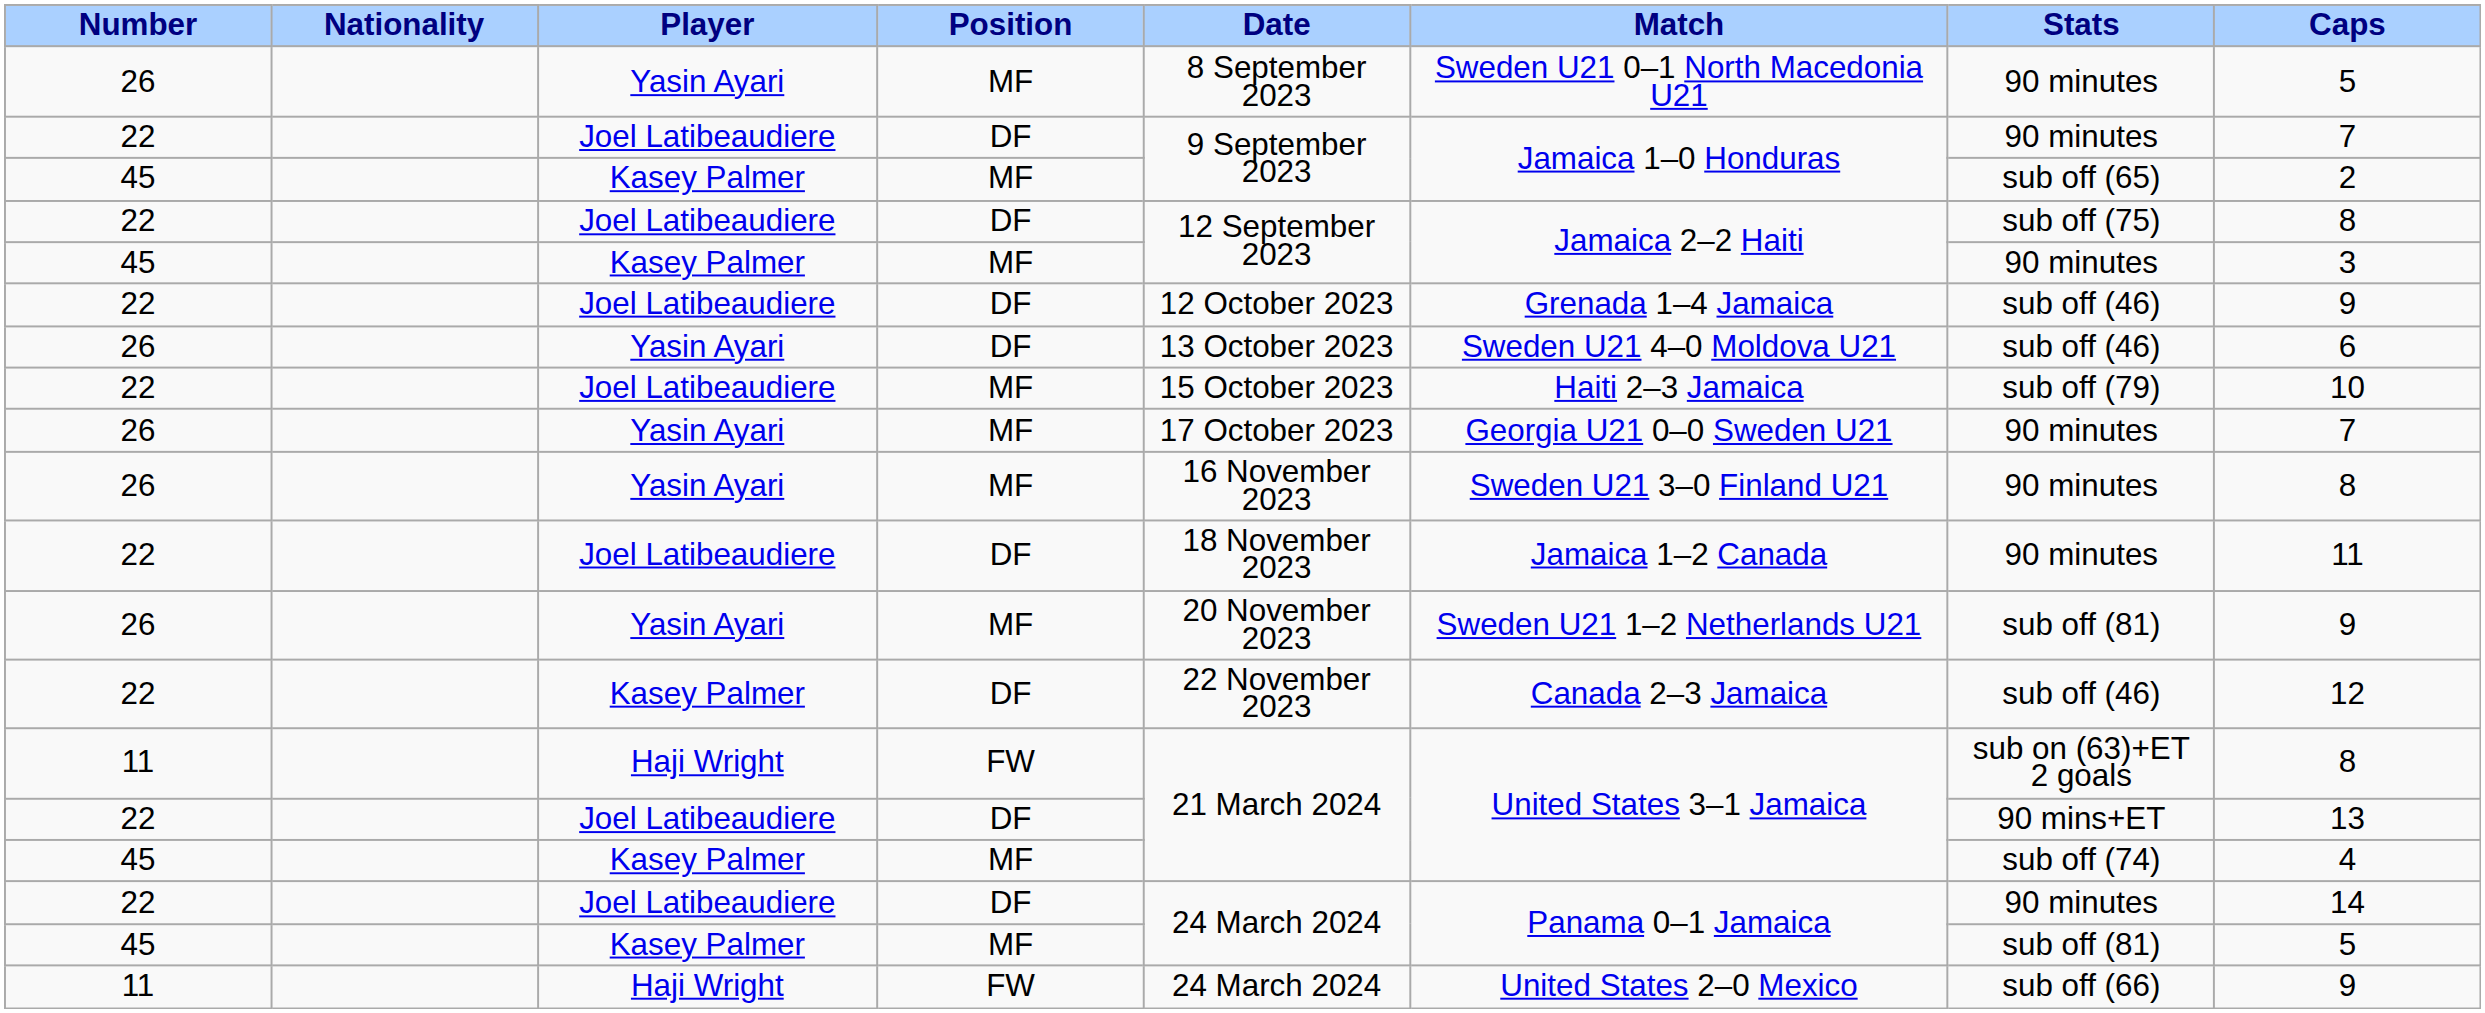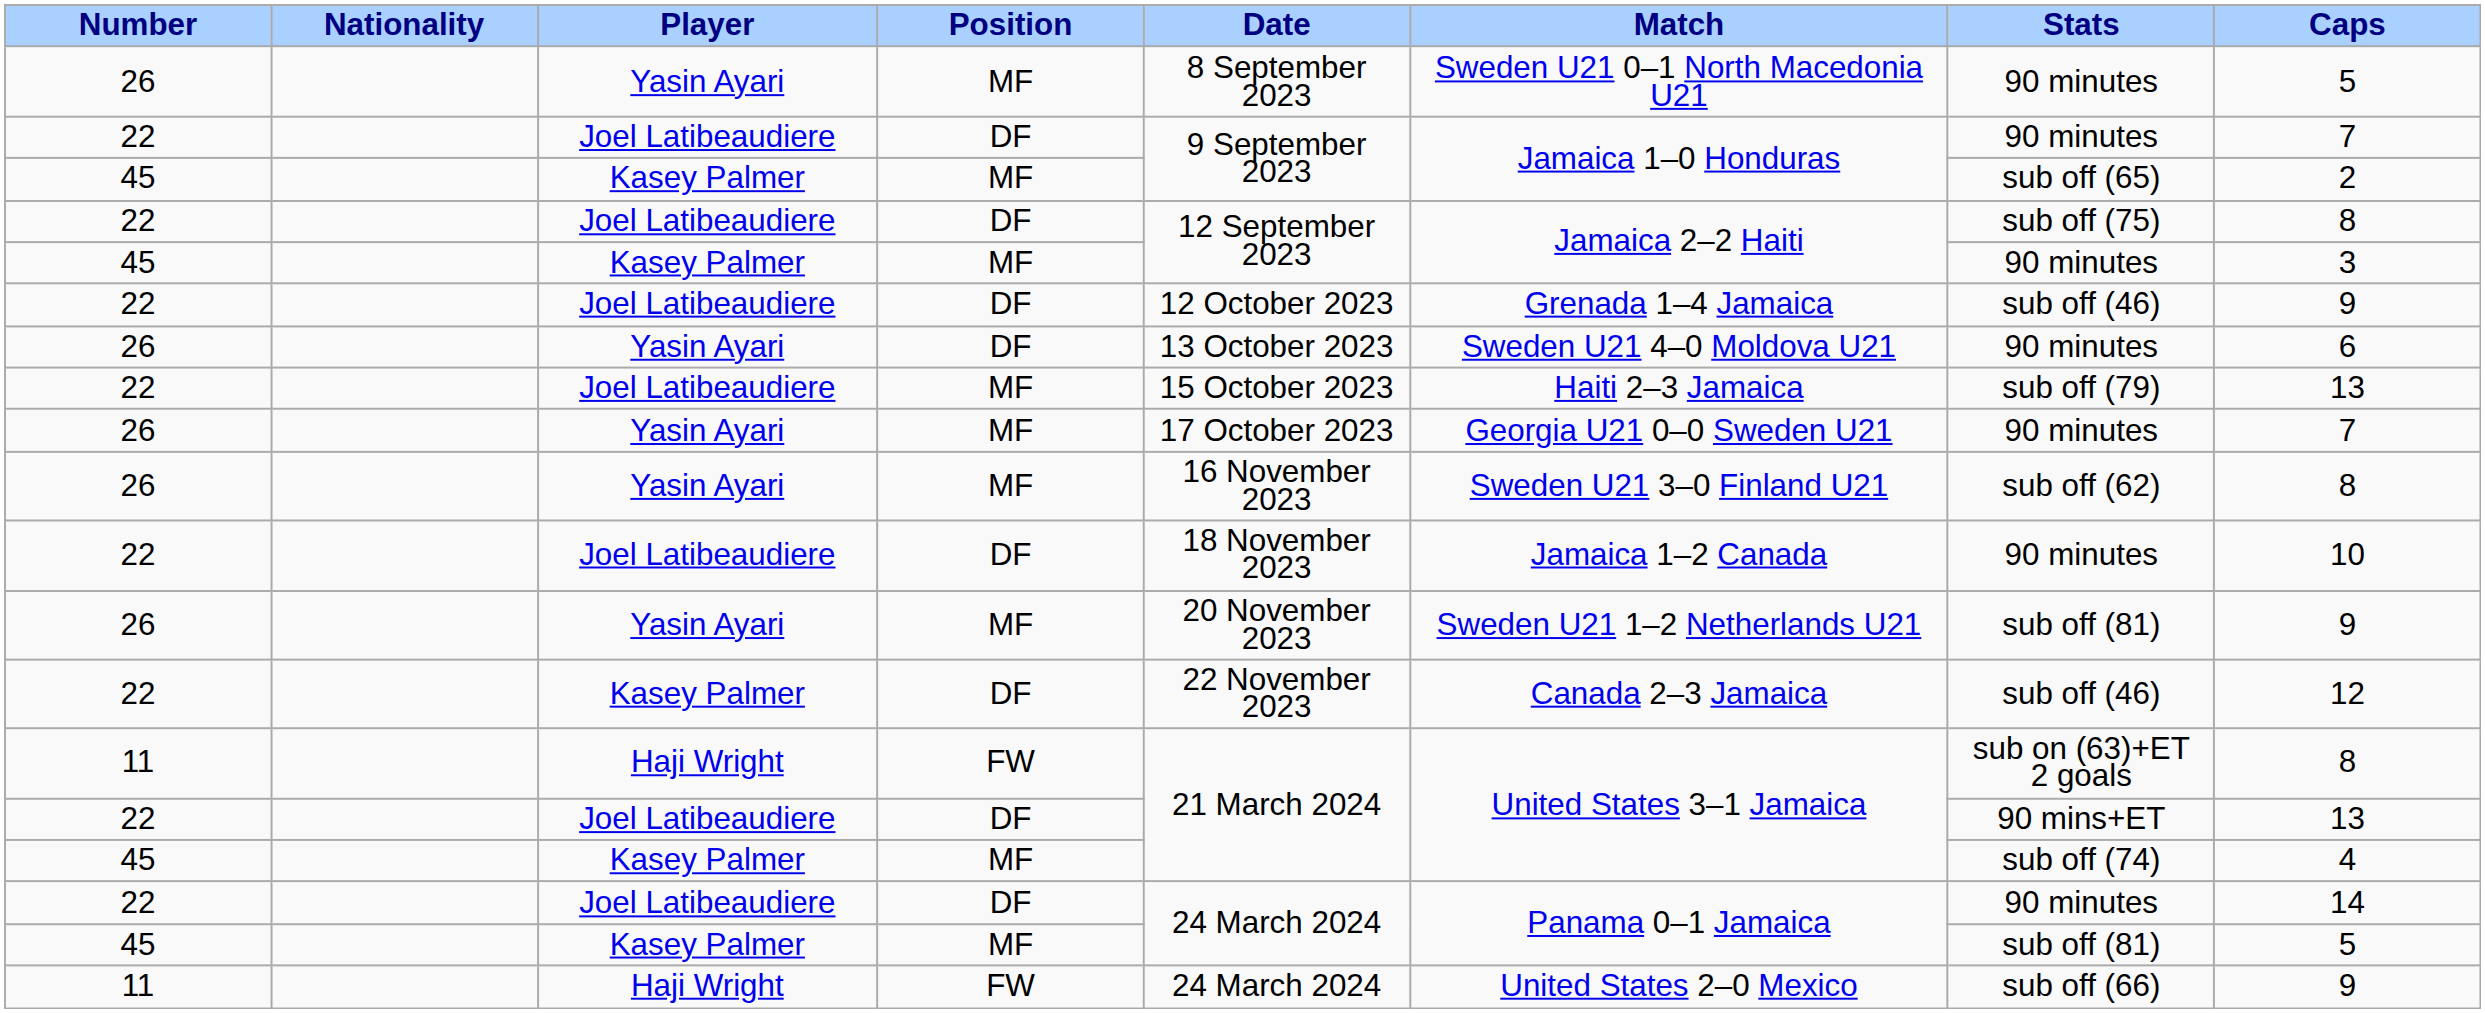(2081, 346) sub off (46) -> (2081, 346) 90 minutes
(2347, 388) 10 -> (2347, 388) 13
(2081, 485) 90 minutes -> (2081, 485) sub off (62)
(2347, 554) 11 -> (2347, 554) 10
